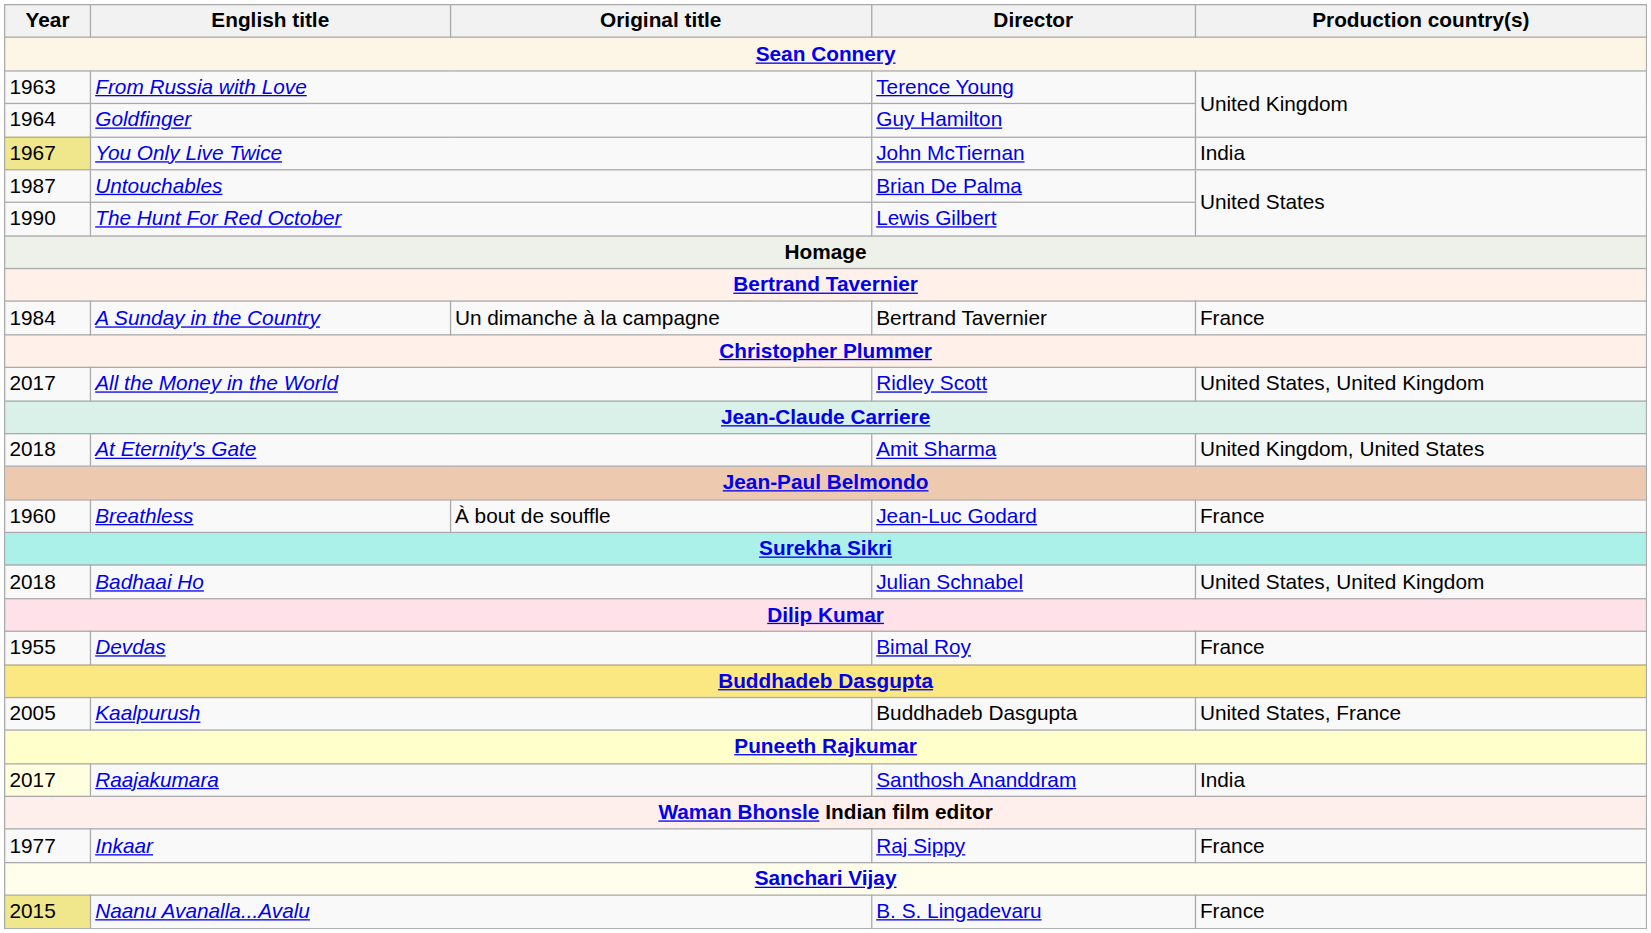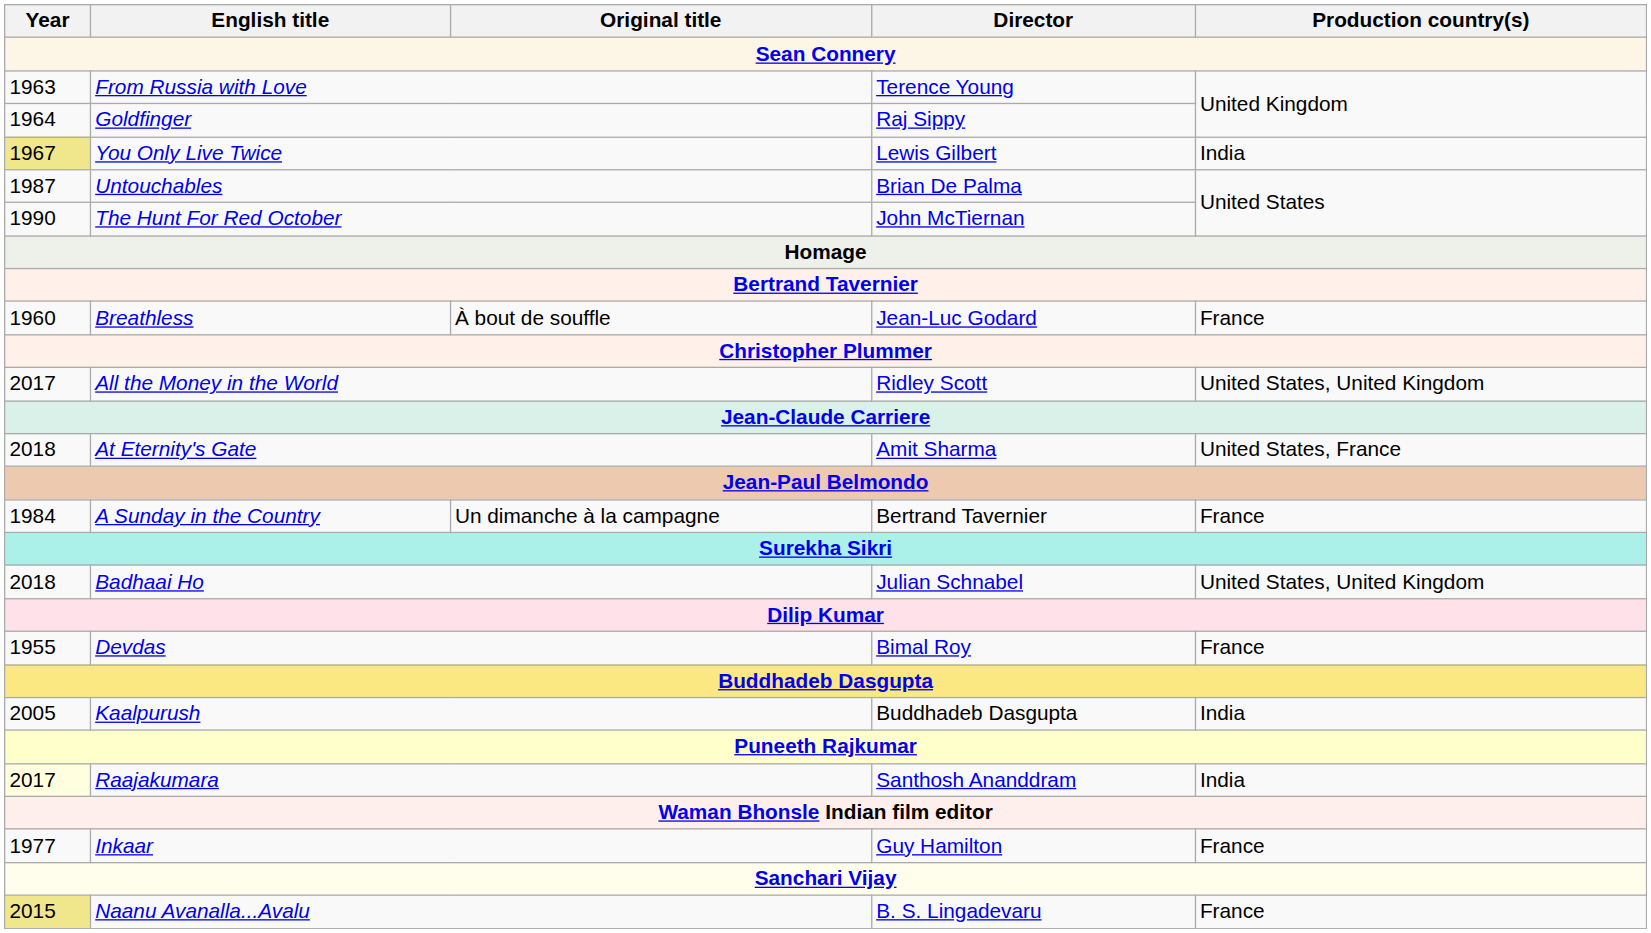(939, 119) Guy Hamilton -> (921, 119) Raj Sippy
(950, 152) John McTiernan -> (936, 152) Lewis Gilbert
(936, 218) Lewis Gilbert -> (950, 218) John McTiernan
rows swapped: (208, 317) <-> (144, 515)
(1342, 449) United Kingdom, United States -> (1300, 449) United States, France
(1300, 713) United States, France -> (1222, 713) India
(921, 845) Raj Sippy -> (939, 845) Guy Hamilton
